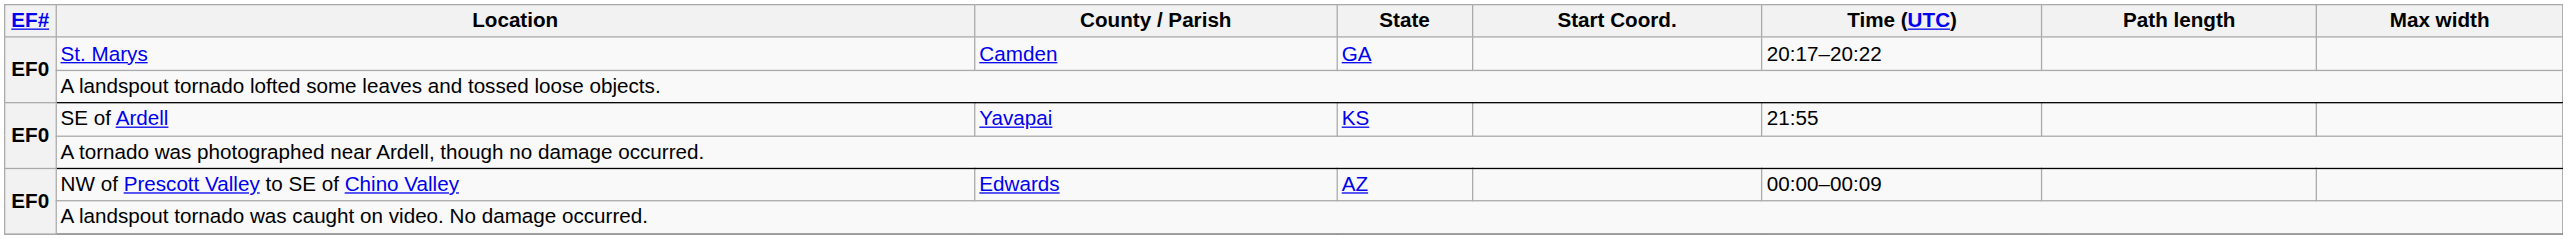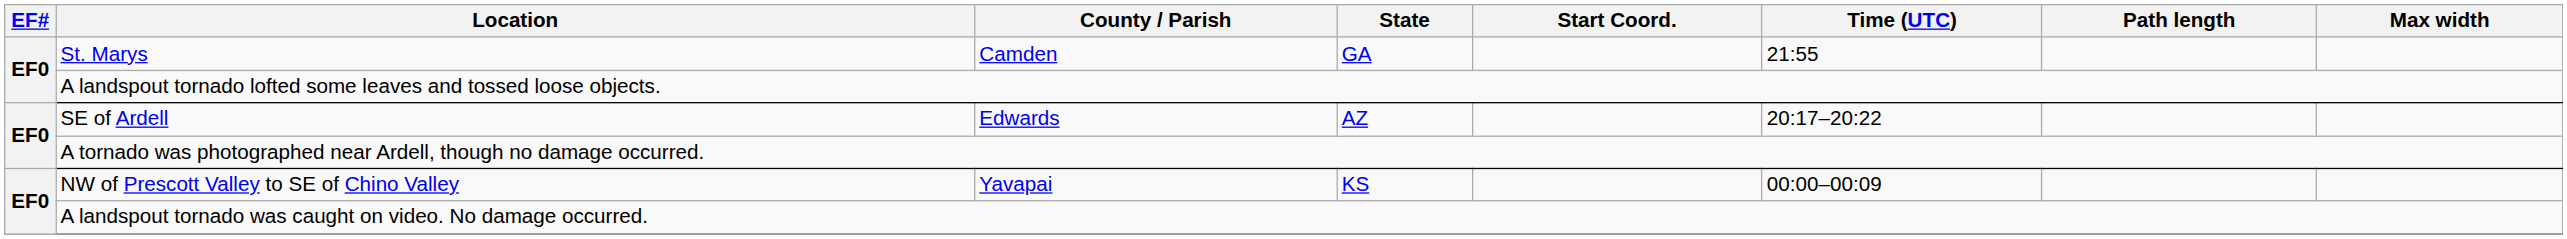(1824, 53) 20:17–20:22 -> (1793, 53) 21:55
(1016, 119) Yavapai -> (1019, 119) Edwards
(1355, 119) KS -> (1355, 119) AZ
(1793, 119) 21:55 -> (1824, 119) 20:17–20:22
(1019, 184) Edwards -> (1016, 184) Yavapai
(1355, 184) AZ -> (1355, 184) KS
